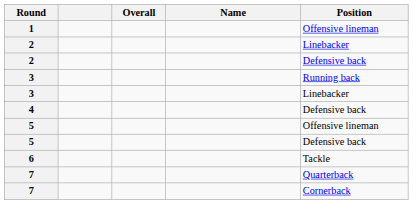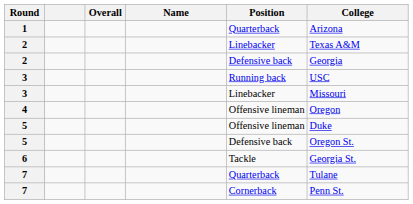+ column: (358, 12)
(341, 28) Offensive lineman -> (254, 28) Quarterback
(335, 110) Defensive back -> (267, 110) Offensive lineman
